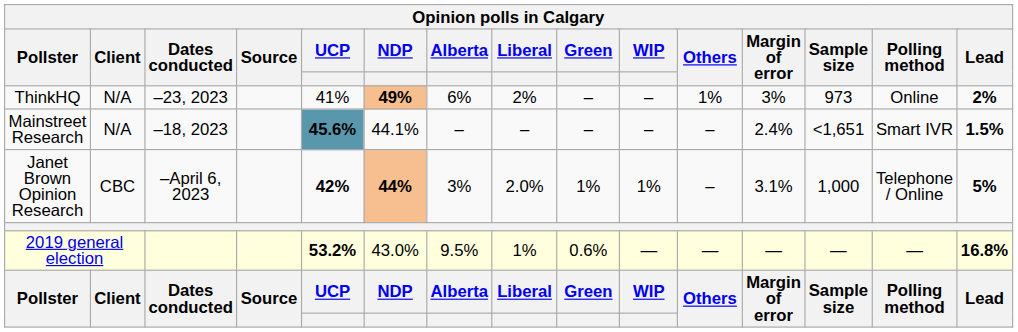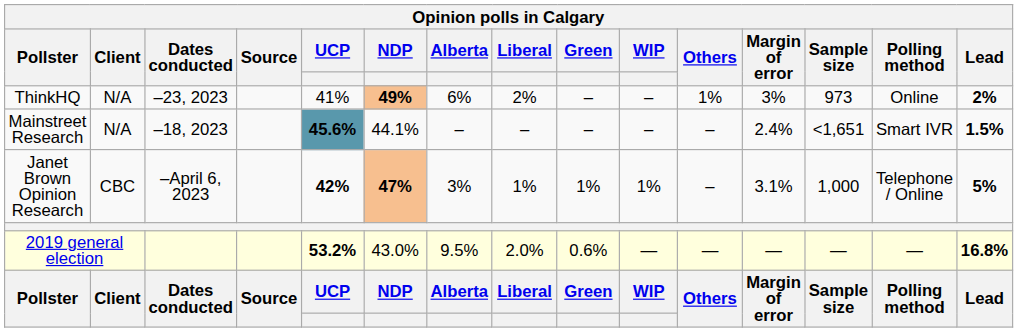(395, 186) 44% -> (395, 186) 47%
(525, 186) 2.0% -> (525, 186) 1%
(525, 251) 1% -> (525, 251) 2.0%
